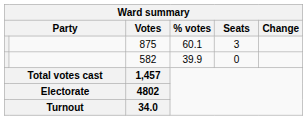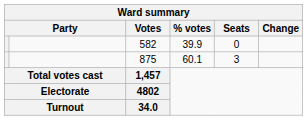rows swapped: (148, 44) <-> (148, 60)
